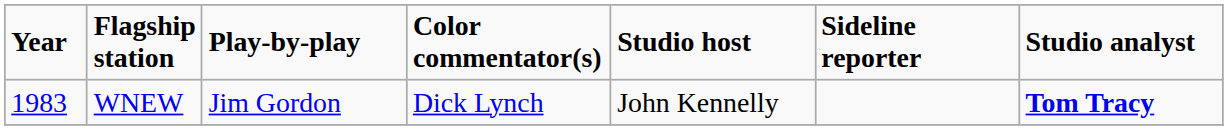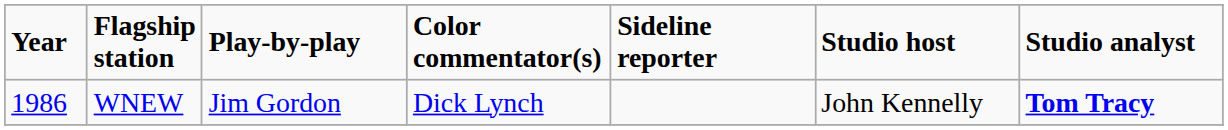columns swapped: (871, 42) <-> (684, 42)
(39, 102) 1983 -> (39, 102) 1986
